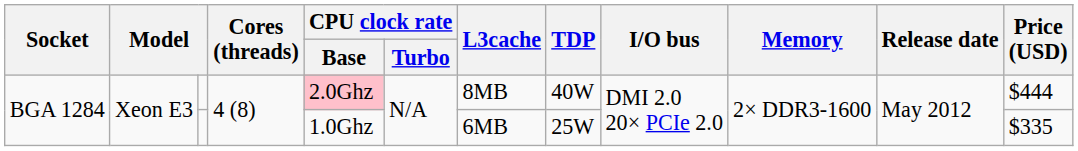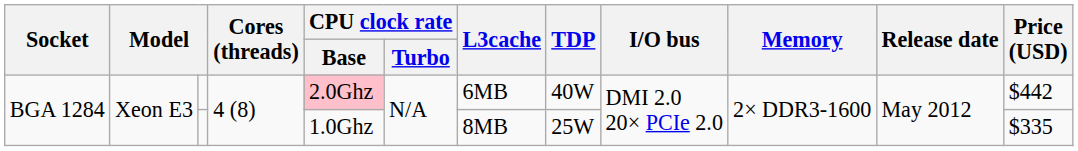(485, 92) 8MB -> (485, 92) 6MB
(1031, 92) $444 -> (1031, 92) $442
(485, 127) 6MB -> (485, 127) 8MB
